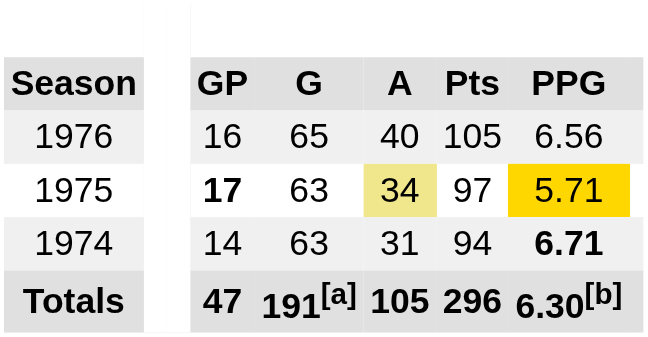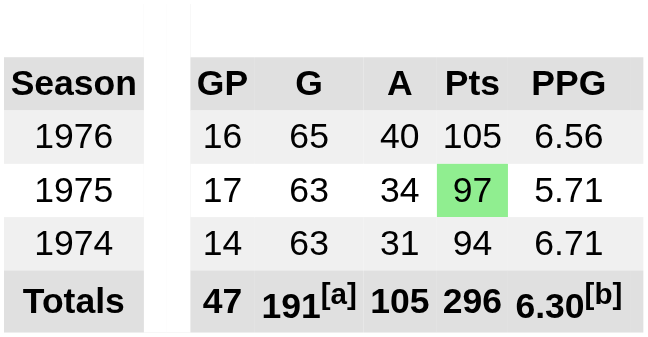(222, 189) bold -> (222, 189) normal
(400, 189) khaki background -> (400, 189) no background
(472, 189) no background -> (472, 189) lightgreen background
(569, 189) gold background -> (569, 189) no background
(569, 243) bold -> (569, 243) normal
